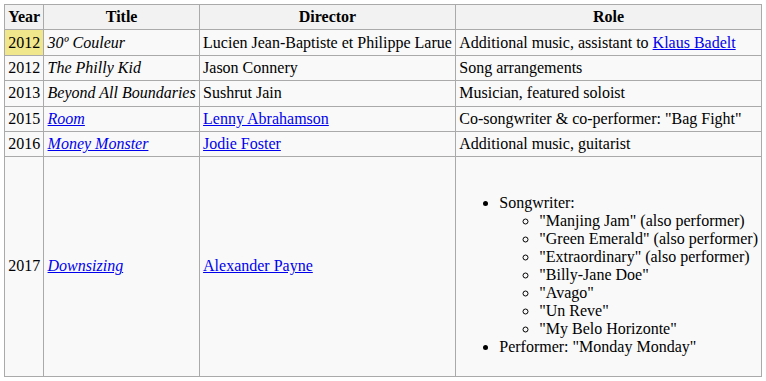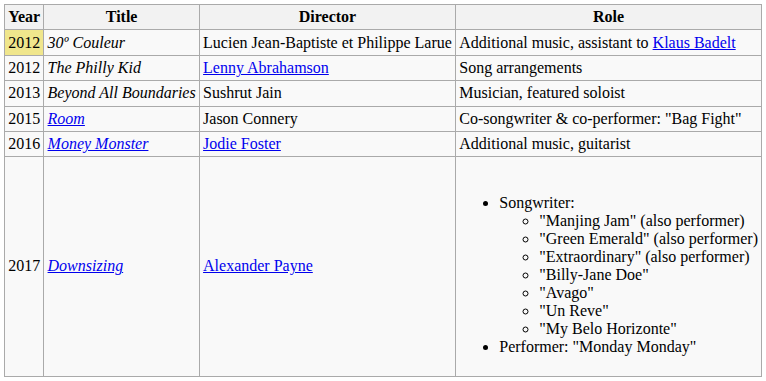(250, 67) Jason Connery -> (266, 67) Lenny Abrahamson
(266, 118) Lenny Abrahamson -> (250, 118) Jason Connery
